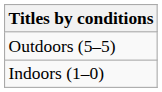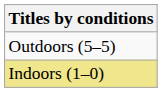(56, 73) no background -> (56, 73) khaki background
